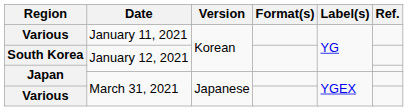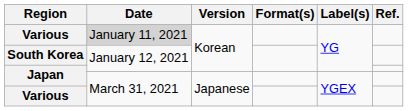(138, 34) no background -> (138, 34) lightgrey background
